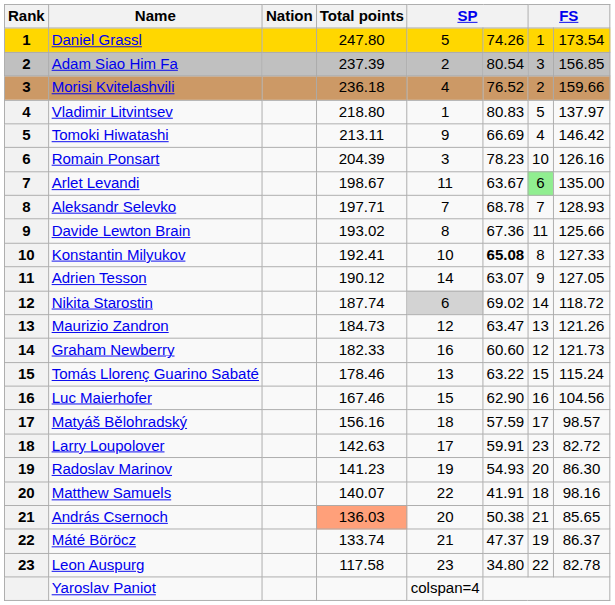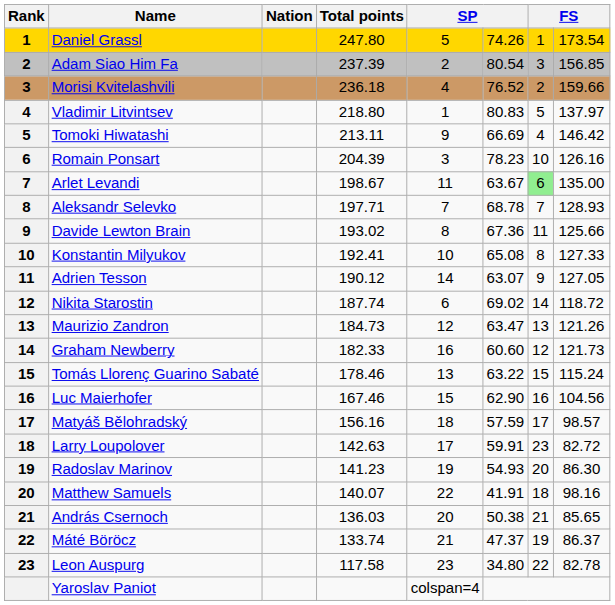(505, 254) bold -> (505, 254) normal
(445, 302) lightgrey background -> (445, 302) no background
(362, 517) lightsalmon background -> (362, 517) no background
